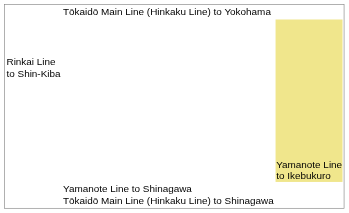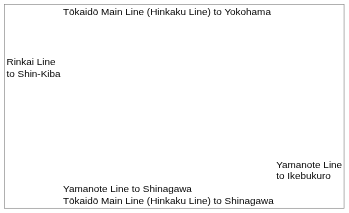(309, 170) khaki background -> (309, 170) no background
